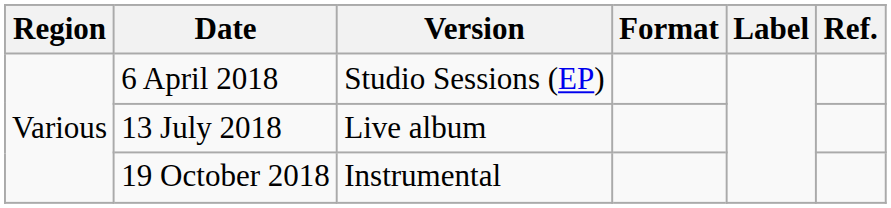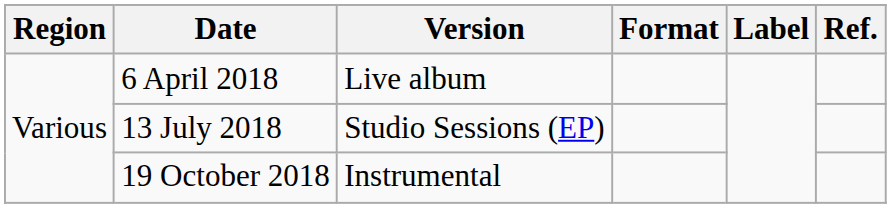(474, 78) Studio Sessions (EP) -> (415, 78) Live album
(415, 127) Live album -> (474, 127) Studio Sessions (EP)
